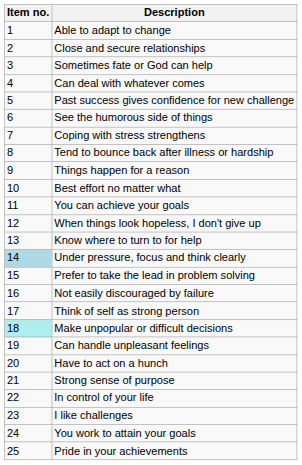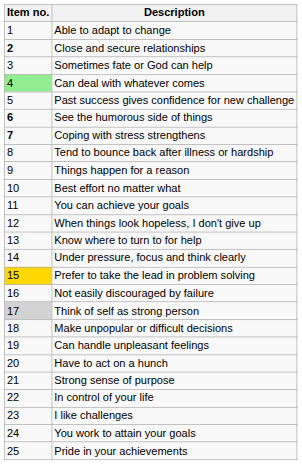(10, 48) normal -> (10, 48) bold
(10, 83) no background -> (10, 83) lightgreen background
(10, 118) normal -> (10, 118) bold
(10, 135) normal -> (10, 135) bold
(13, 258) lightblue background -> (13, 258) no background
(13, 275) no background -> (13, 275) gold background
(13, 310) no background -> (13, 310) lightgrey background
(13, 328) paleturquoise background -> (13, 328) no background
